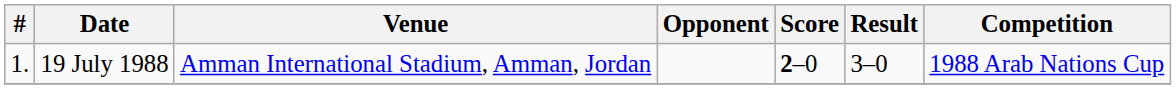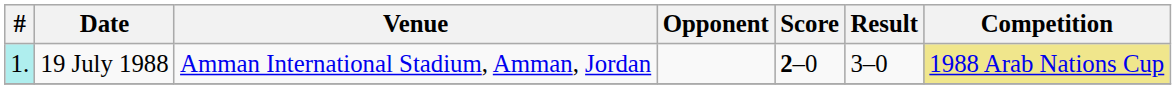(20, 63) no background -> (20, 63) paleturquoise background
(1047, 63) no background -> (1047, 63) khaki background
